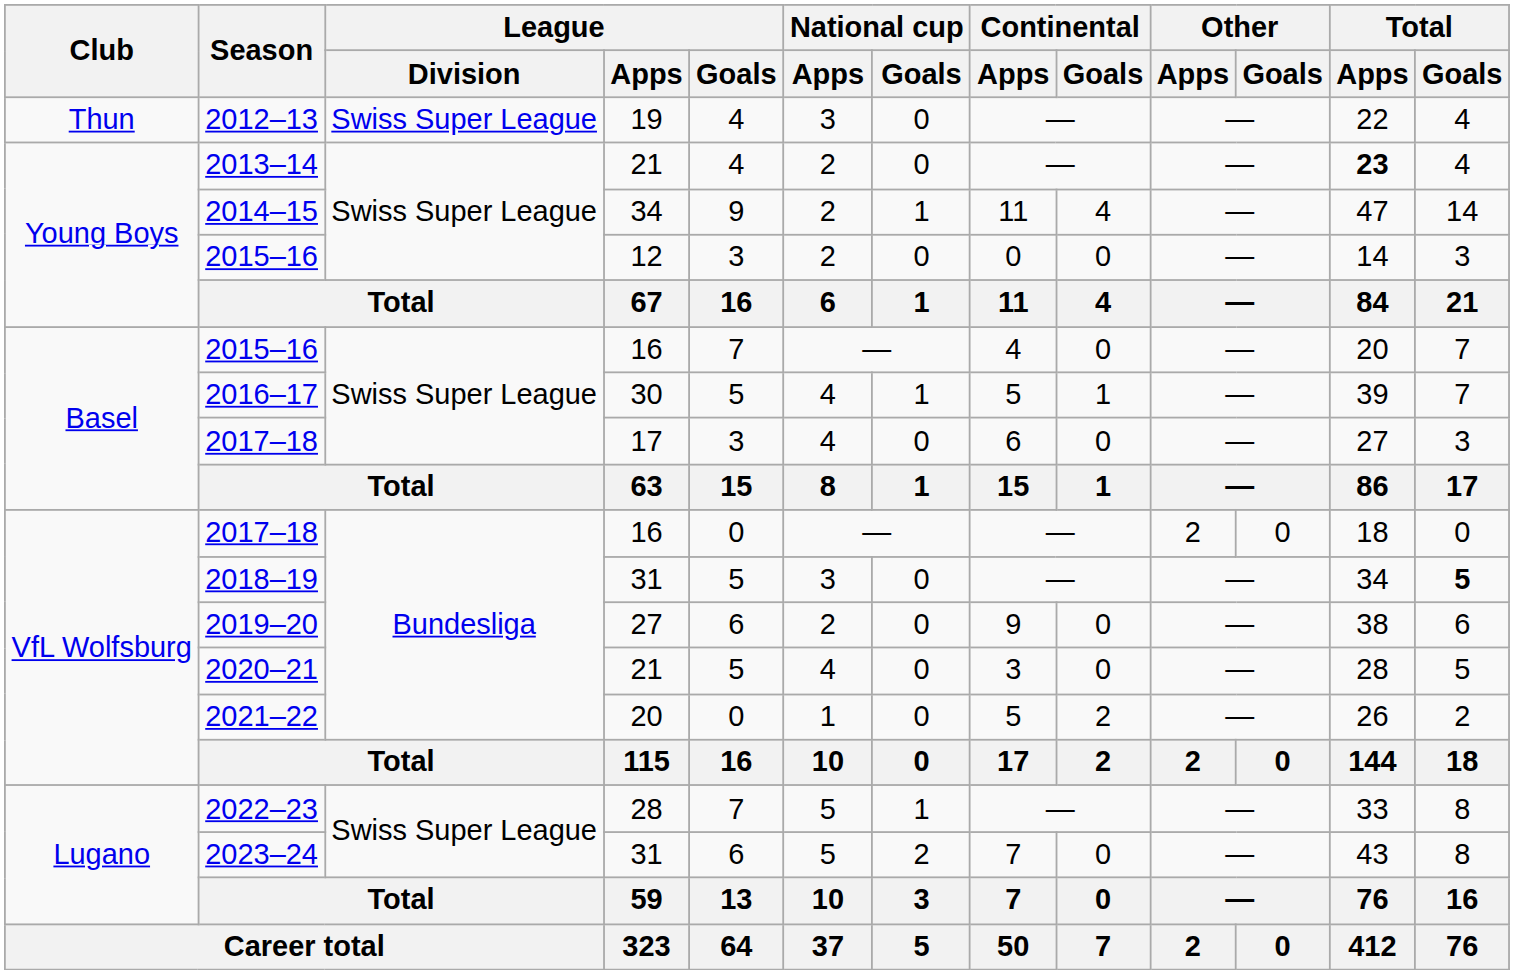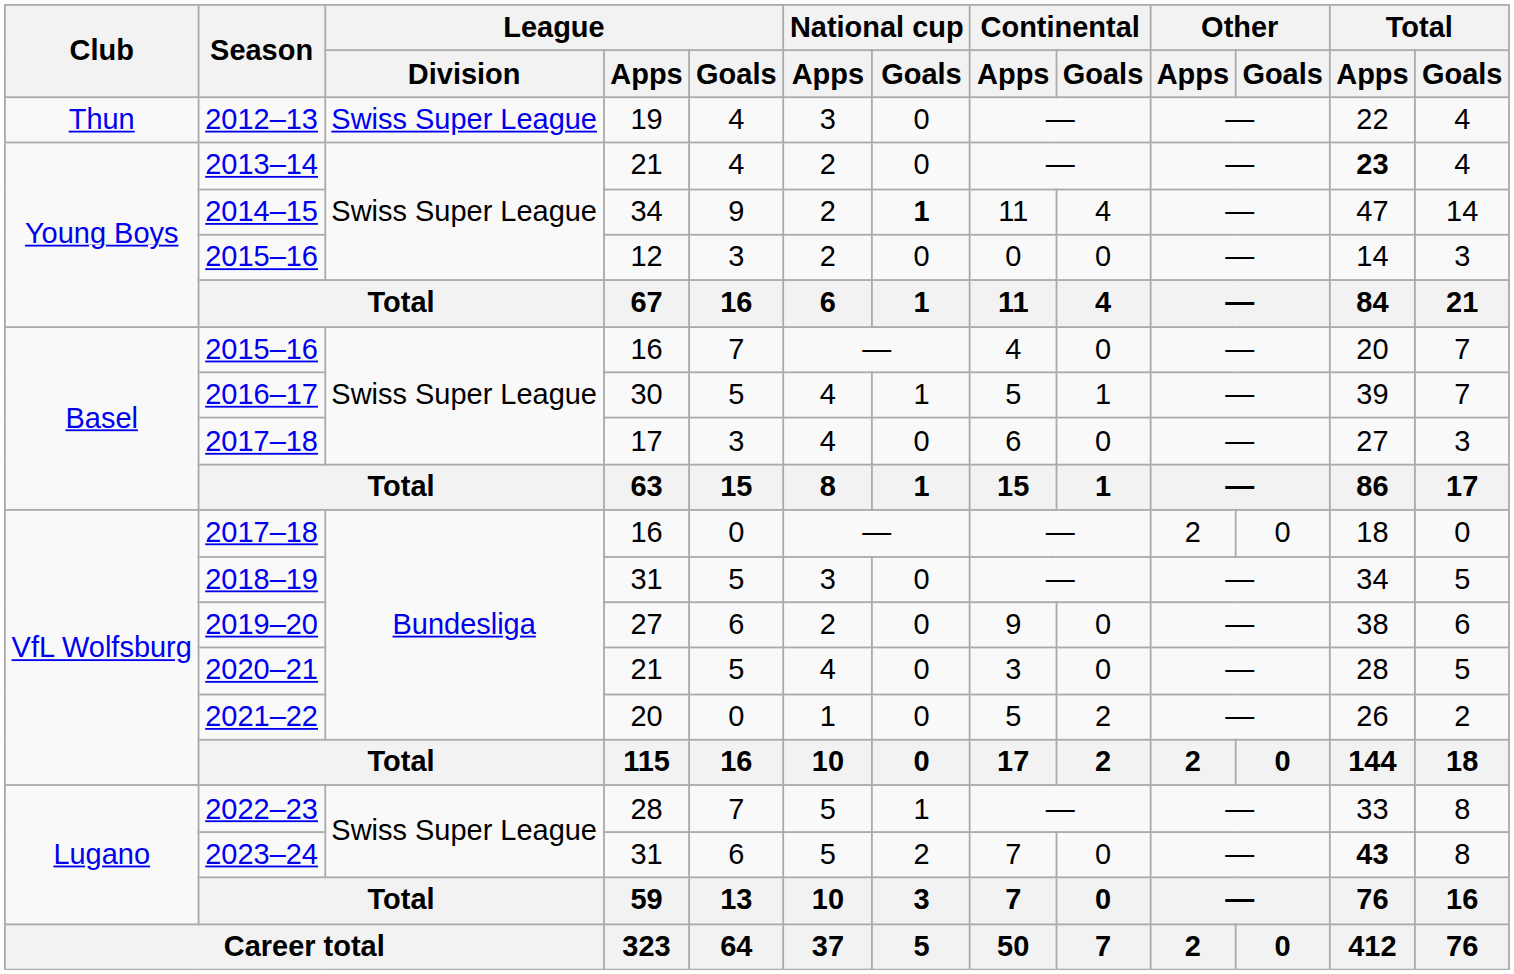(921, 211) normal -> (921, 211) bold
(1462, 578) bold -> (1462, 578) normal
(1372, 854) normal -> (1372, 854) bold
